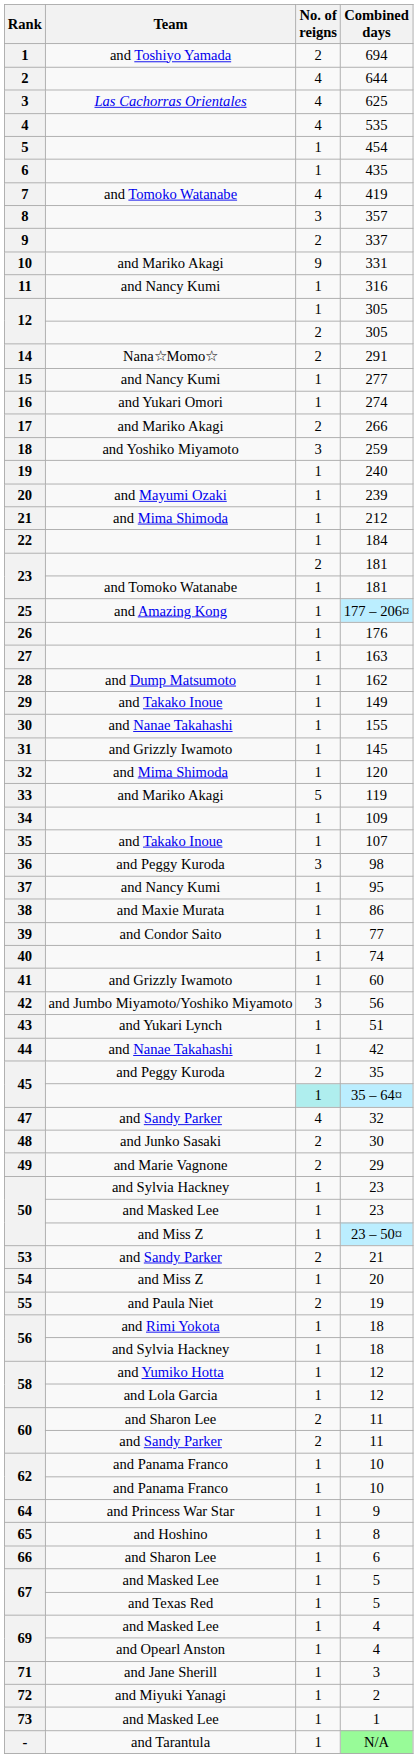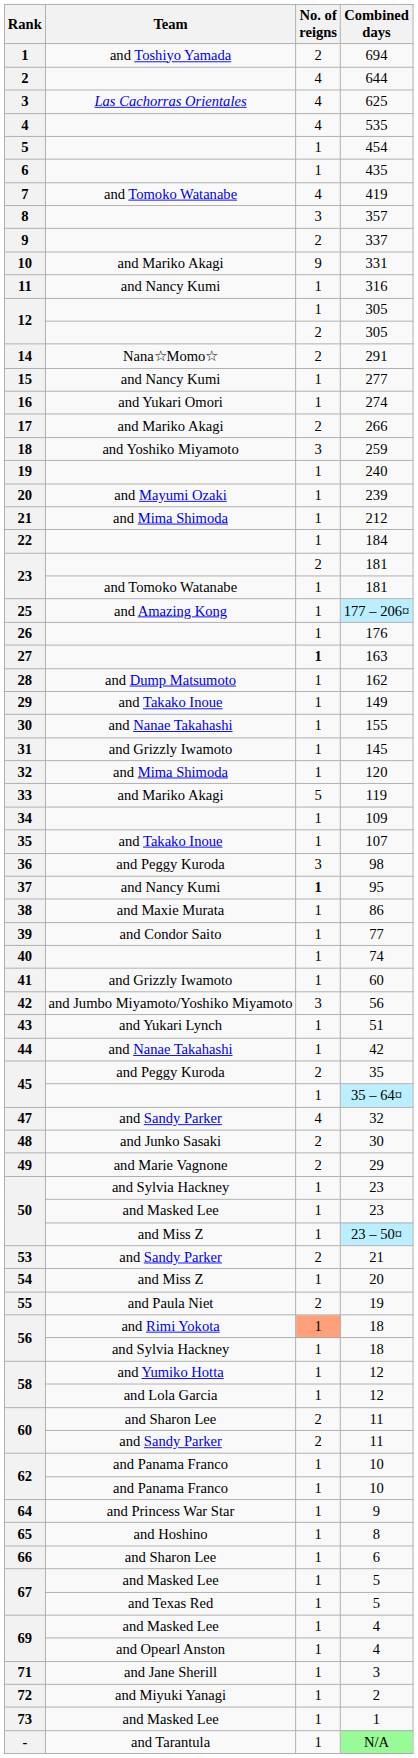(318, 656) normal -> (318, 656) bold
(318, 887) normal -> (318, 887) bold
(318, 1095) paleturquoise background -> (318, 1095) no background
(318, 1326) no background -> (318, 1326) lightsalmon background
